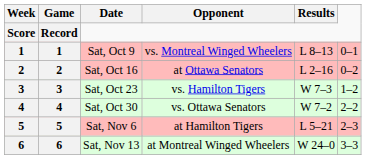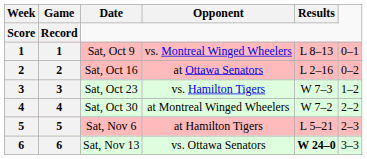(218, 107) vs. Ottawa Senators -> (218, 107) at Montreal Winged Wheelers
(218, 145) at Montreal Winged Wheelers -> (218, 145) vs. Ottawa Senators
(316, 145) normal -> (316, 145) bold
